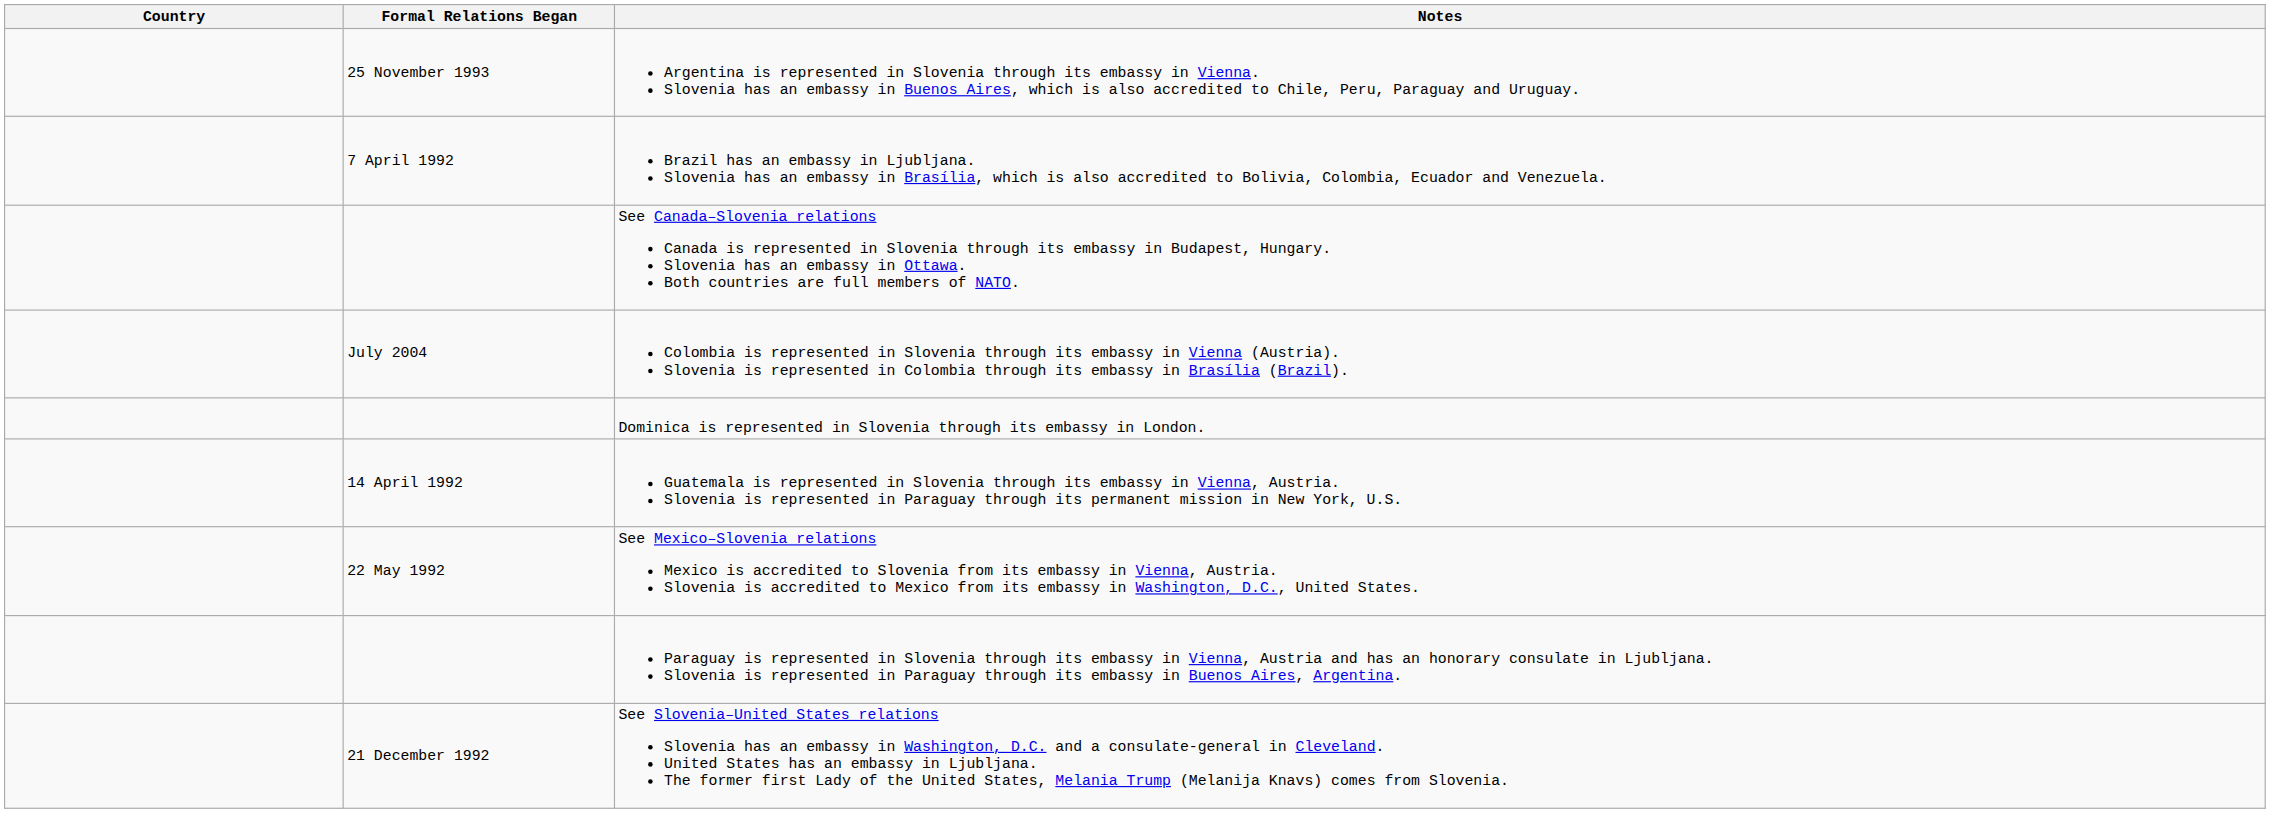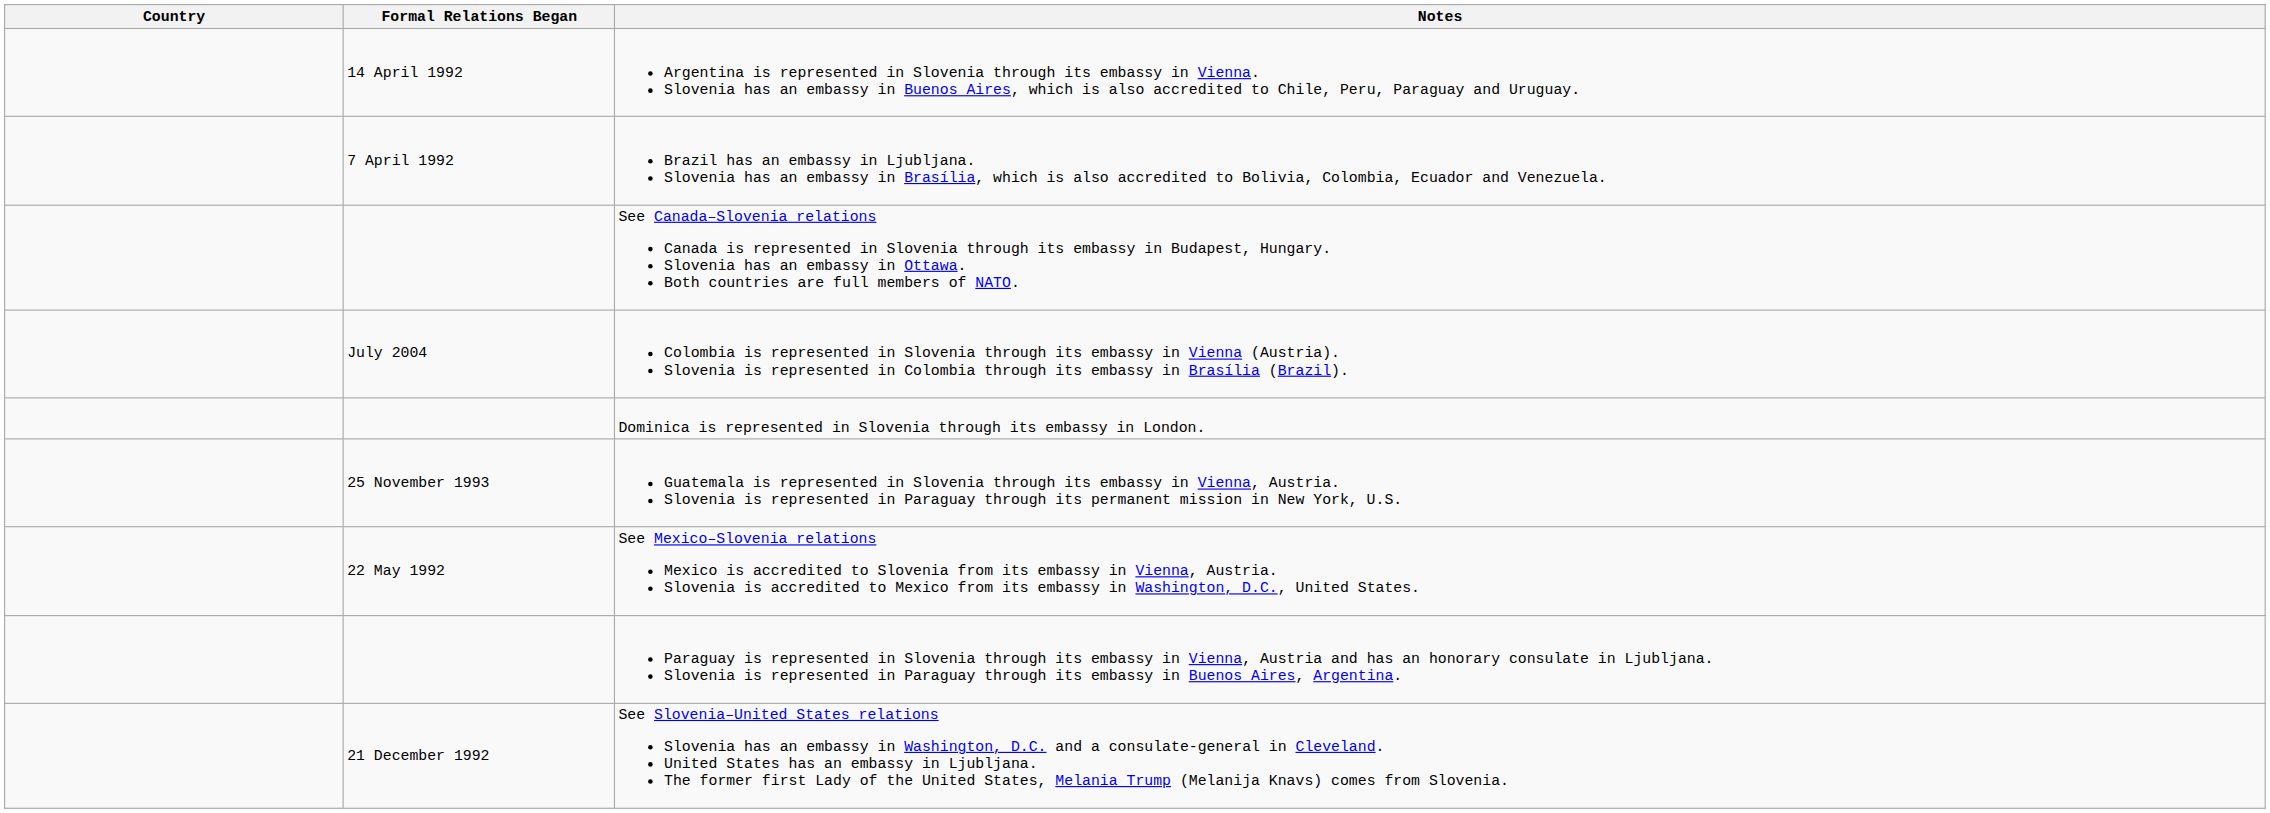(418, 73) 25 November 1993 -> (405, 73) 14 April 1992
(405, 483) 14 April 1992 -> (418, 483) 25 November 1993
